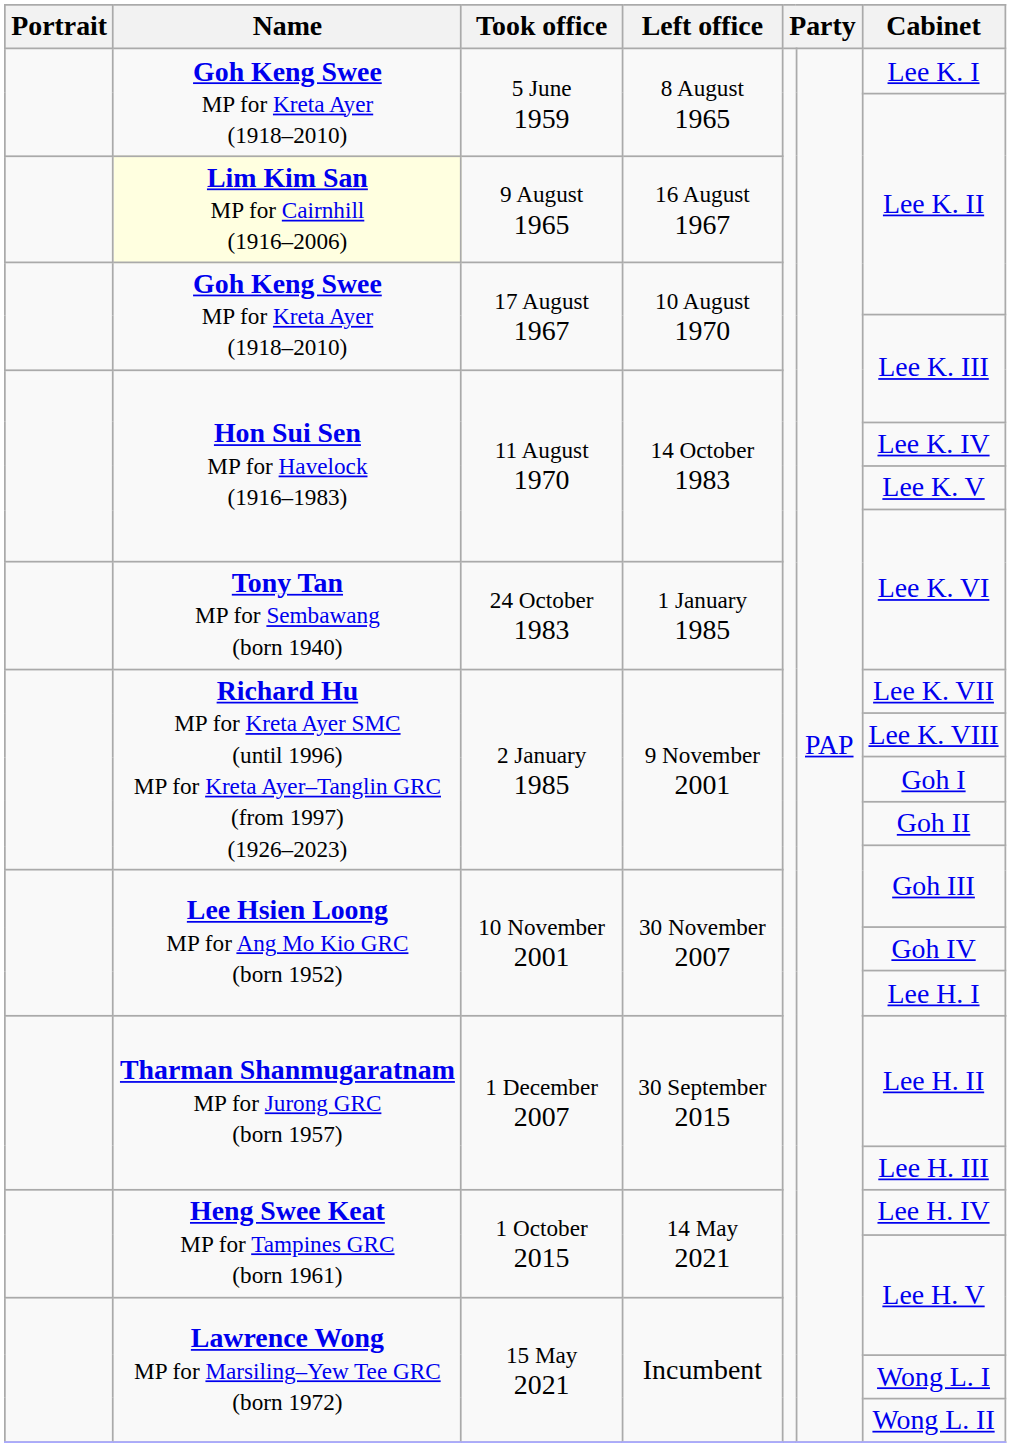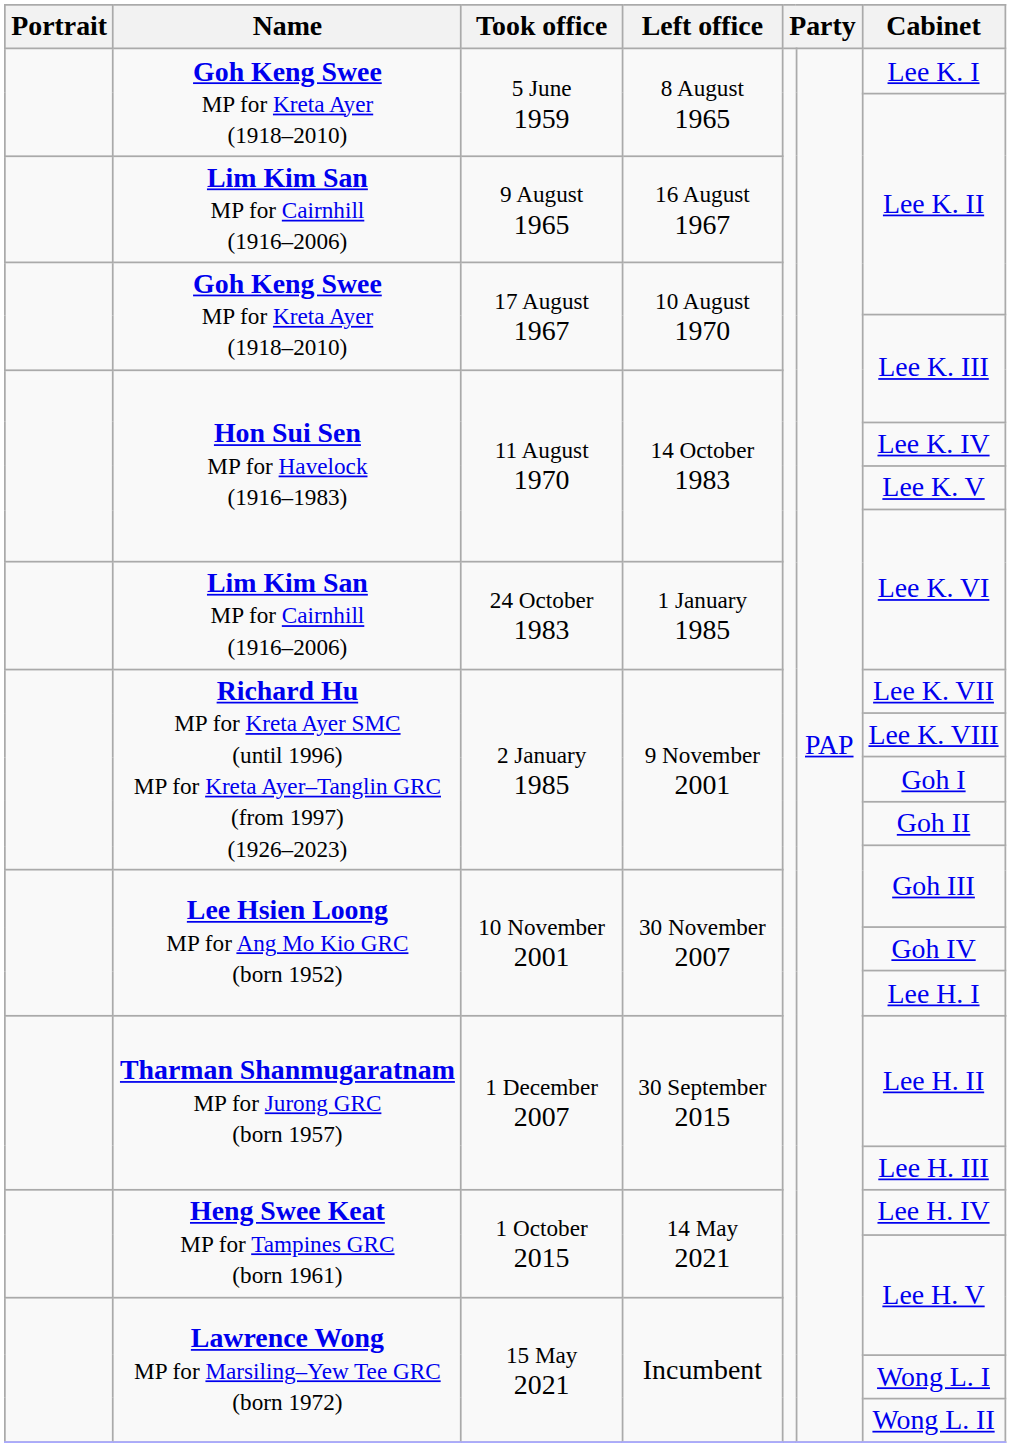(287, 208) lightyellow background -> (287, 208) no background
(287, 615) Tony Tan MP for Sembawang (born 1940) -> (287, 615) Lim Kim San MP for Cairnhill (1916–2006)
